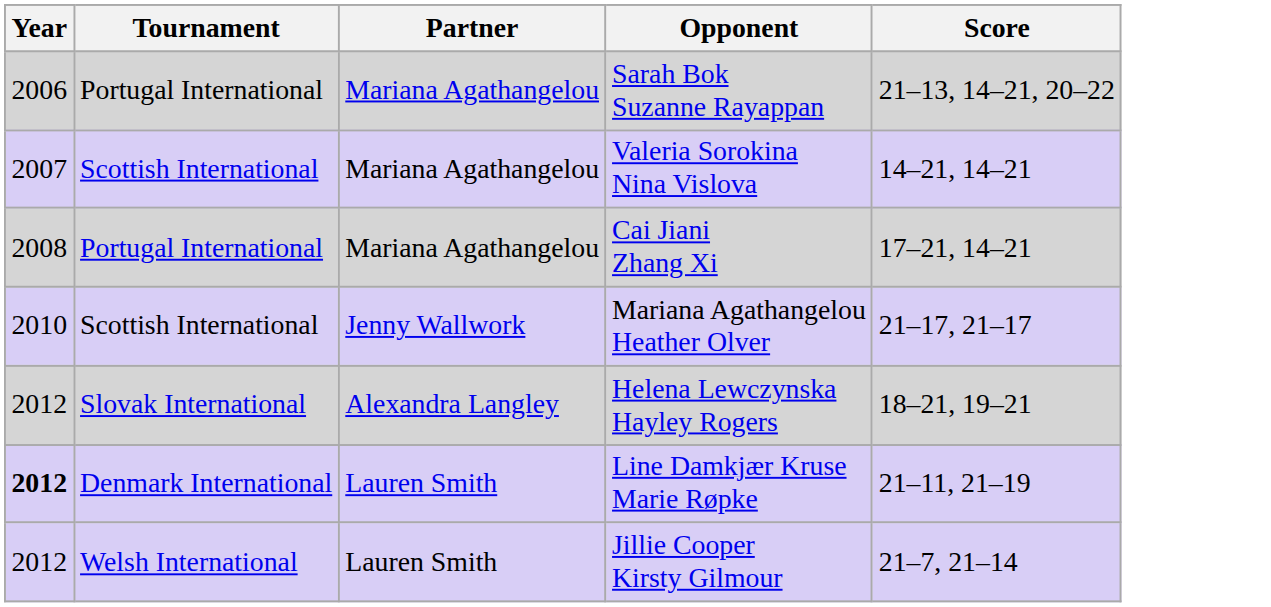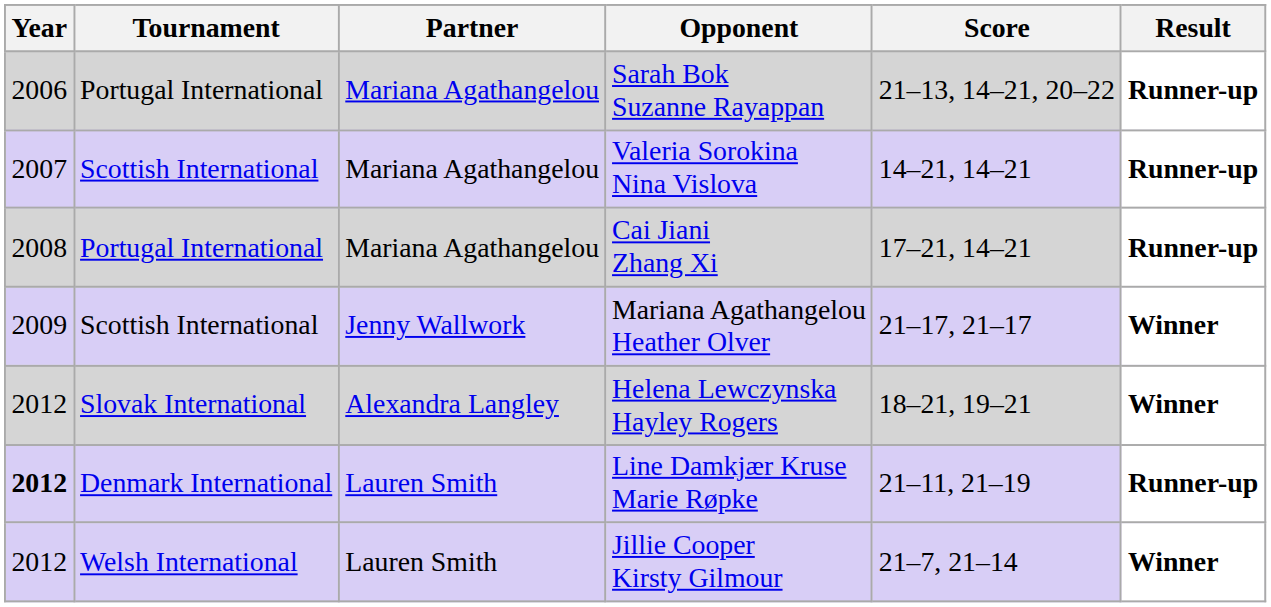+ column: (1193, 27)
(39, 325) 2010 -> (39, 325) 2009
